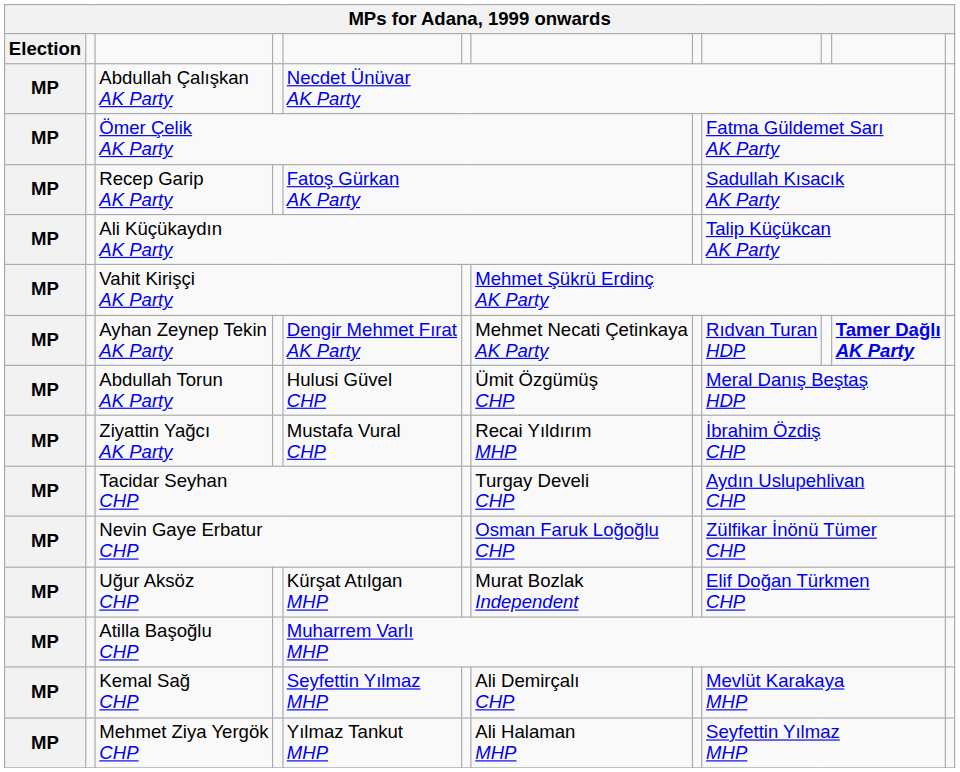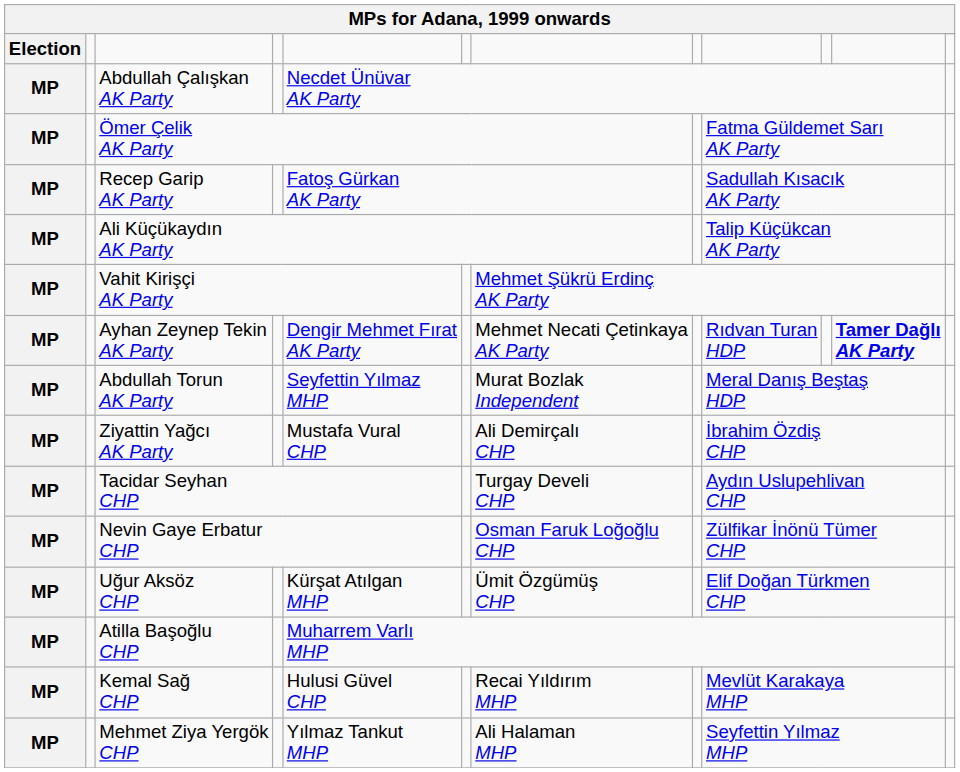(339, 390) Hulusi Güvel CHP -> (354, 390) Seyfettin Yılmaz MHP
(537, 390) Ümit Özgümüş CHP -> (529, 390) Murat Bozlak Independent
(533, 440) Recai Yıldırım MHP -> (527, 440) Ali Demirçalı CHP
(529, 591) Murat Bozlak Independent -> (537, 591) Ümit Özgümüş CHP
(354, 692) Seyfettin Yılmaz MHP -> (339, 692) Hulusi Güvel CHP
(527, 692) Ali Demirçalı CHP -> (533, 692) Recai Yıldırım MHP
